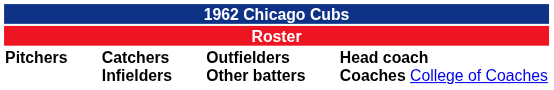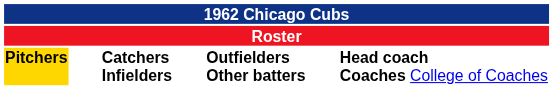(36, 58) no background -> (36, 58) gold background
